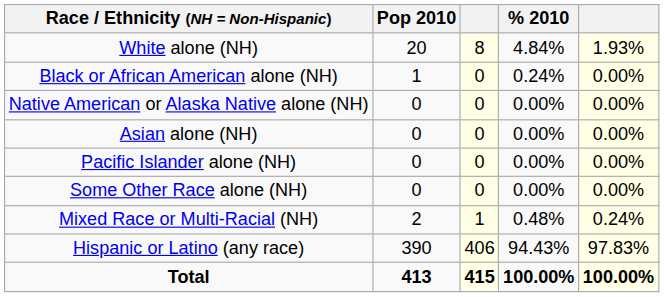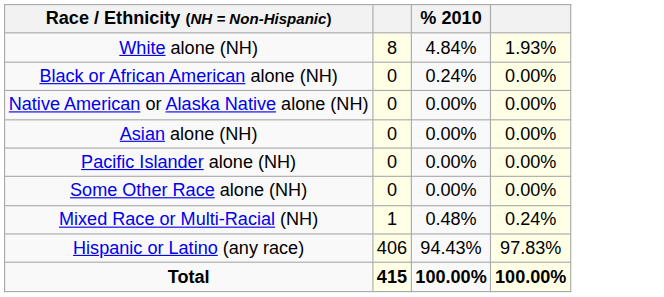- column: (417, 18)
